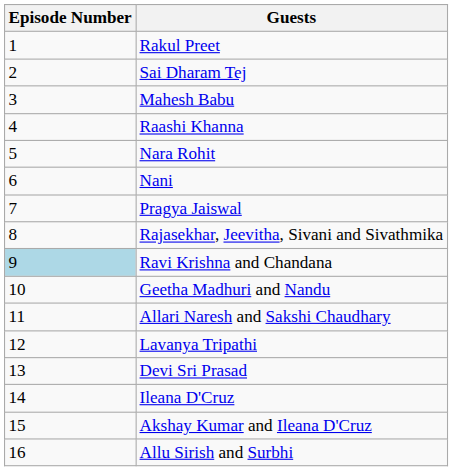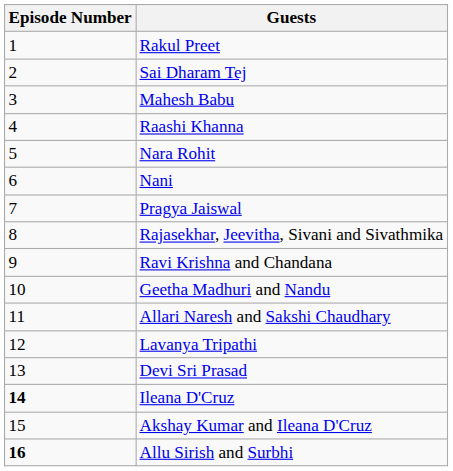(13, 262) lightblue background -> (13, 262) no background
(17, 398) normal -> (17, 398) bold
(17, 452) normal -> (17, 452) bold
